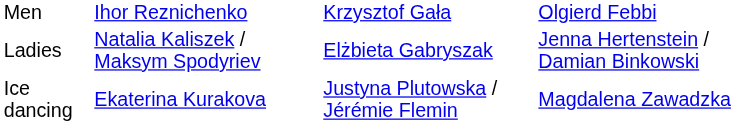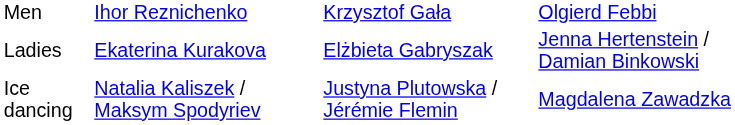(177, 50) Natalia Kaliszek / Maksym Spodyriev -> (180, 50) Ekaterina Kurakova
(180, 99) Ekaterina Kurakova -> (177, 99) Natalia Kaliszek / Maksym Spodyriev
